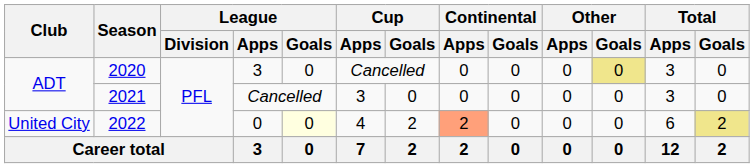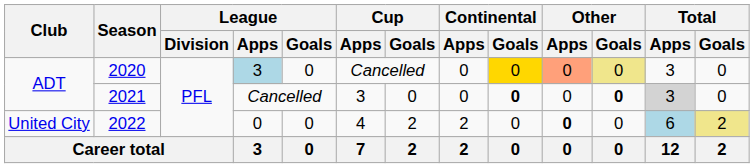(257, 70) no background -> (257, 70) lightblue background
(515, 70) no background -> (515, 70) gold background
(567, 70) no background -> (567, 70) lightsalmon background
(515, 96) normal -> (515, 96) bold
(619, 96) normal -> (619, 96) bold
(670, 96) no background -> (670, 96) lightgrey background
(309, 123) lightyellow background -> (309, 123) no background
(464, 123) lightsalmon background -> (464, 123) no background
(567, 123) normal -> (567, 123) bold
(670, 123) no background -> (670, 123) lightblue background
